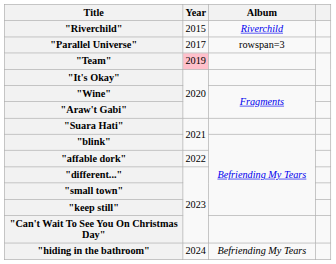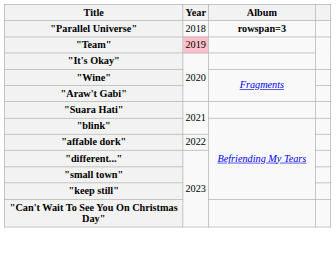- row: (94, 28)
(196, 45) 2017 -> (196, 28) 2018
(262, 45) normal -> (262, 28) bold
- row: (94, 251)
